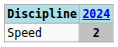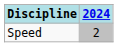(96, 33) bold -> (96, 33) normal
